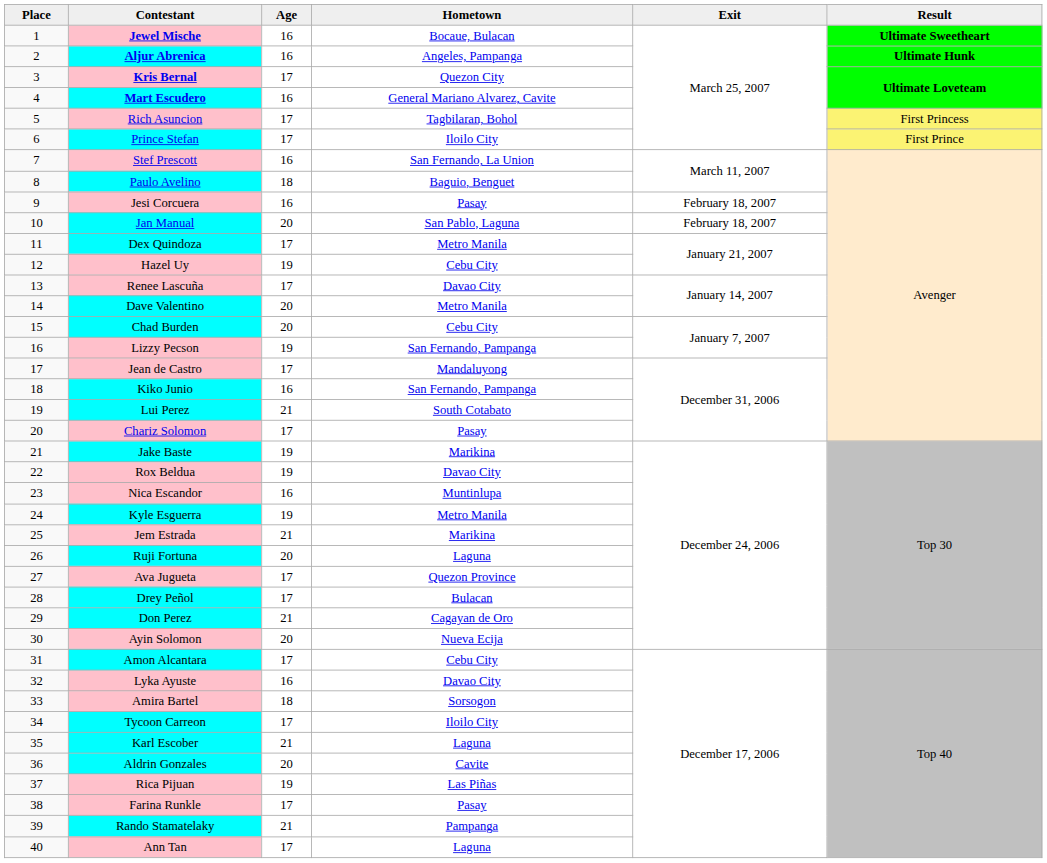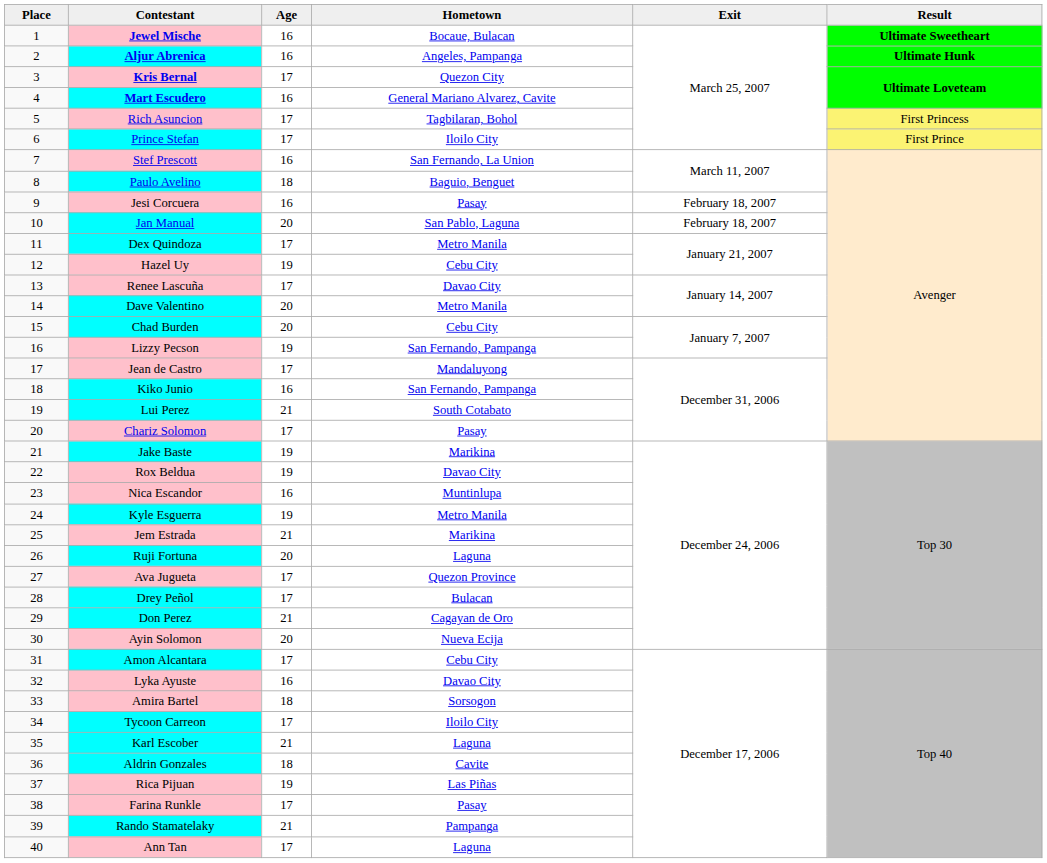(287, 763) 20 -> (287, 763) 18
